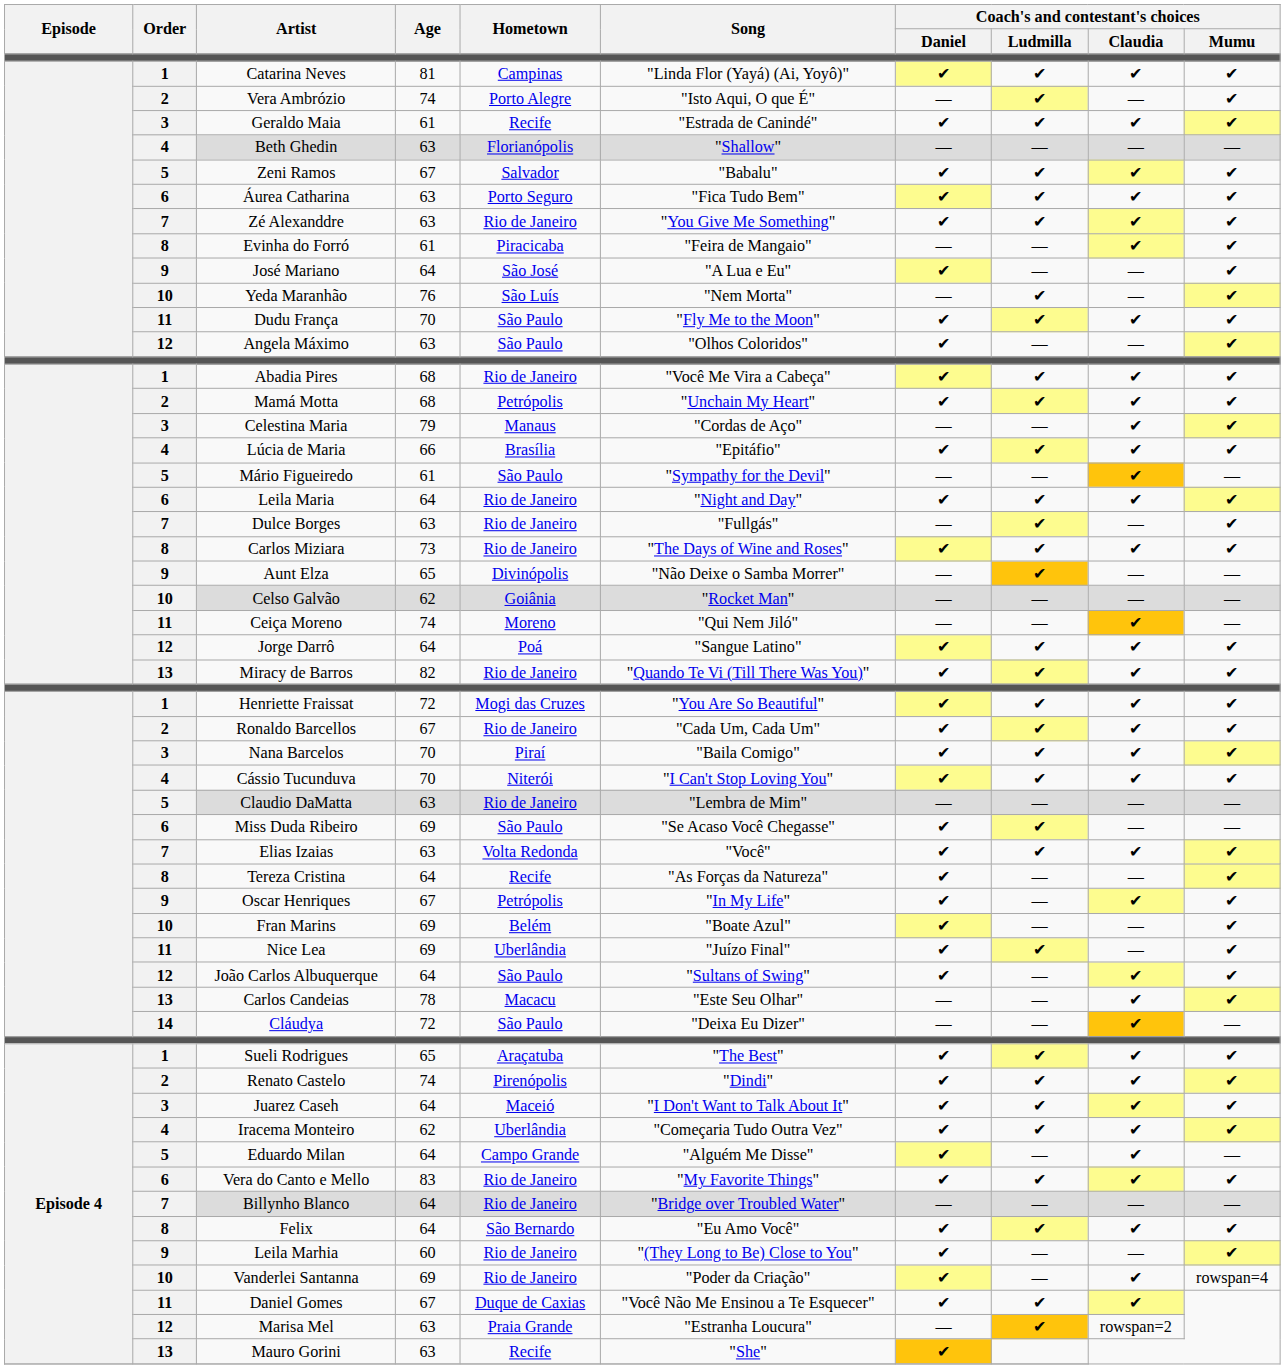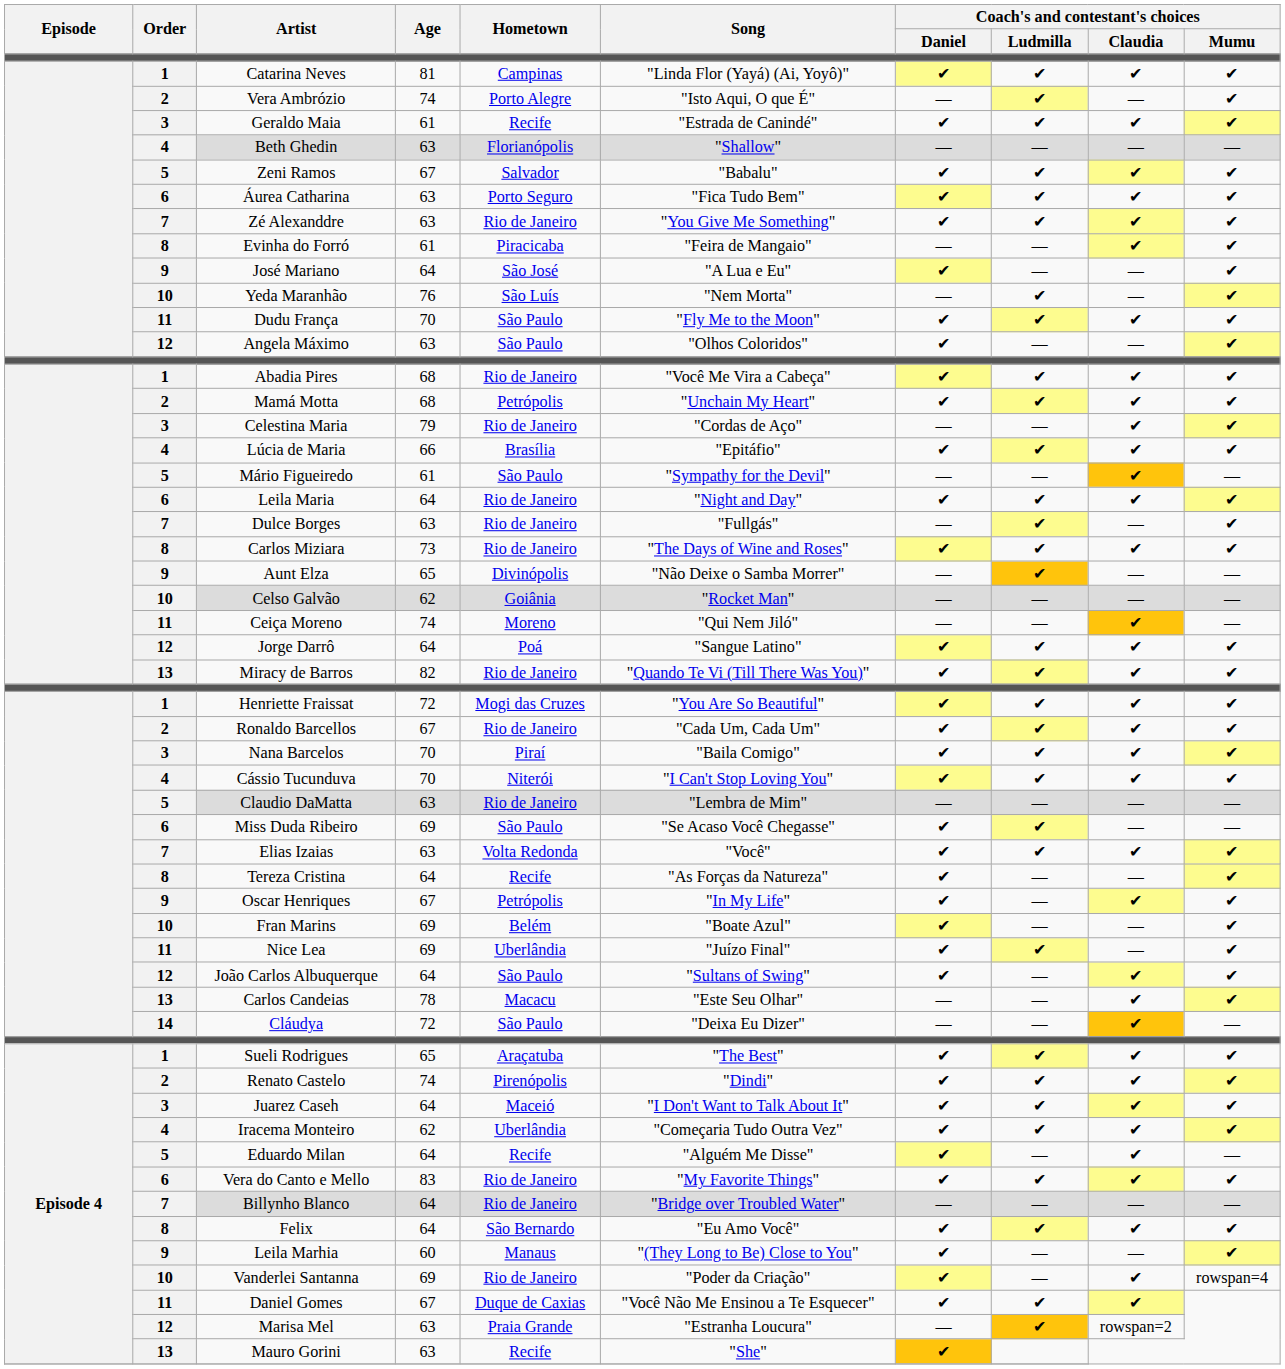(530, 426) Manaus -> (530, 426) Rio de Janeiro
(530, 1154) Campo Grande -> (530, 1154) Recife
(530, 1253) Rio de Janeiro -> (530, 1253) Manaus
